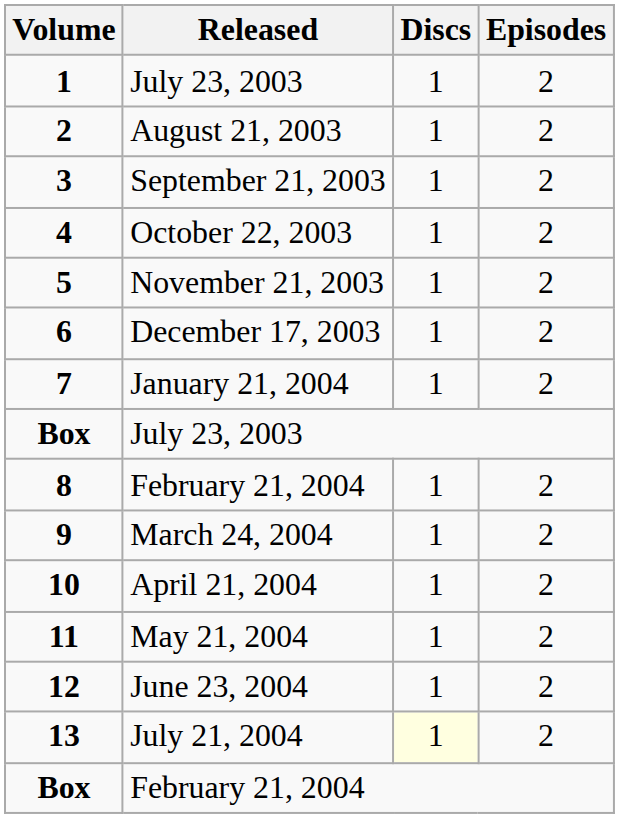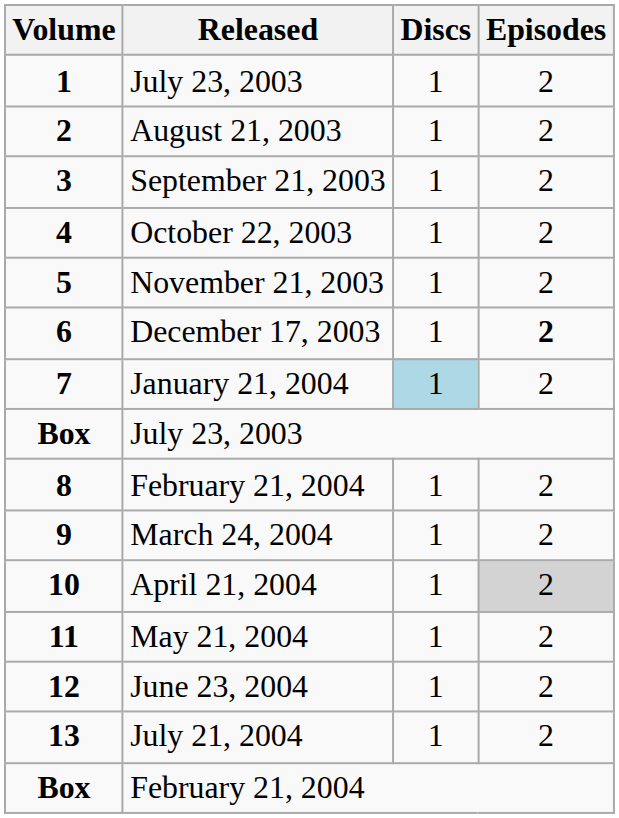(546, 332) normal -> (546, 332) bold
(436, 383) no background -> (436, 383) lightblue background
(546, 585) no background -> (546, 585) lightgrey background
(436, 736) lightyellow background -> (436, 736) no background
